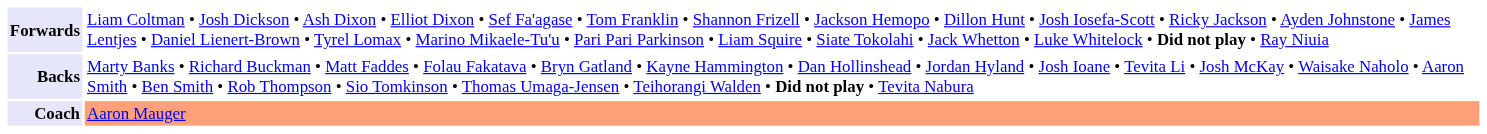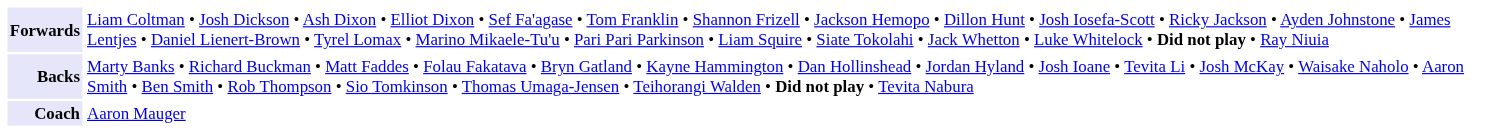(136, 113) lightsalmon background -> (136, 113) no background
